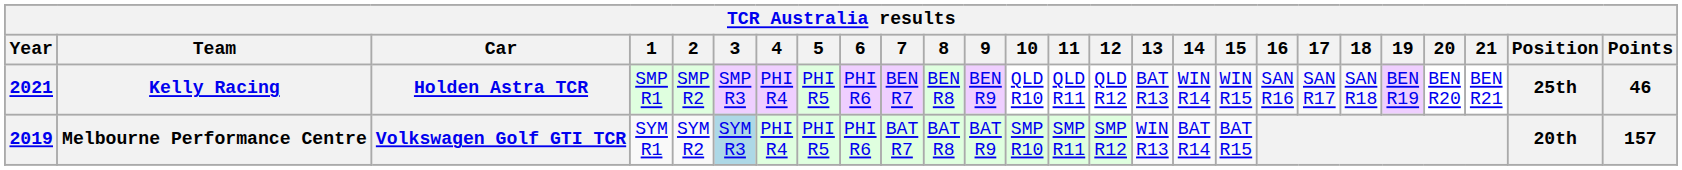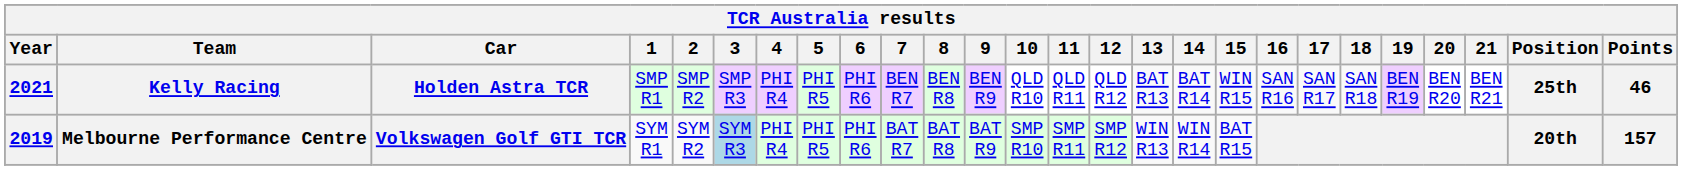(1194, 89) WIN R14 -> (1194, 89) BAT R14
(1194, 139) BAT R14 -> (1194, 139) WIN R14
